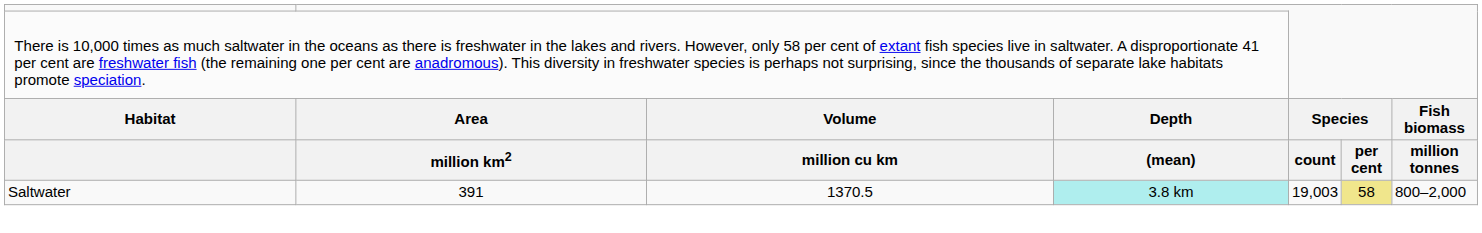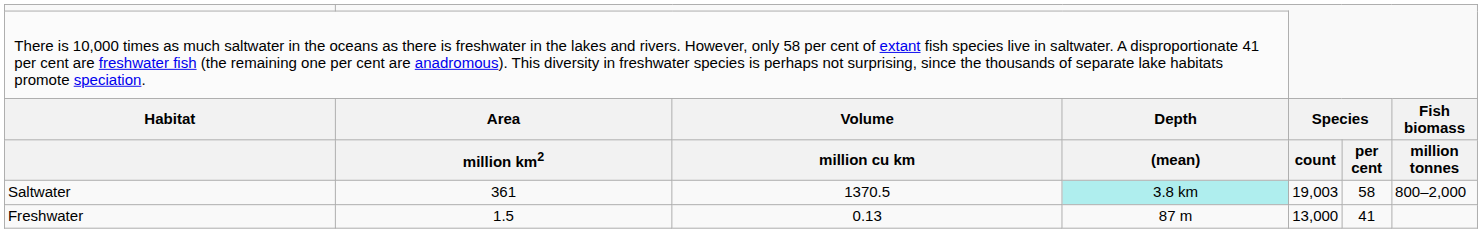(471, 192) 391 -> (503, 192) 361
(1366, 192) khaki background -> (1367, 192) no background
+ row: (46, 216)
